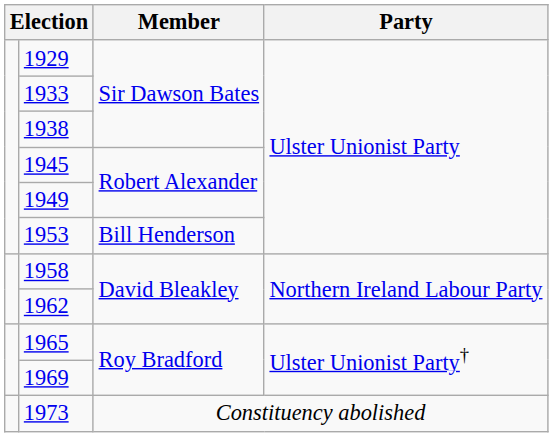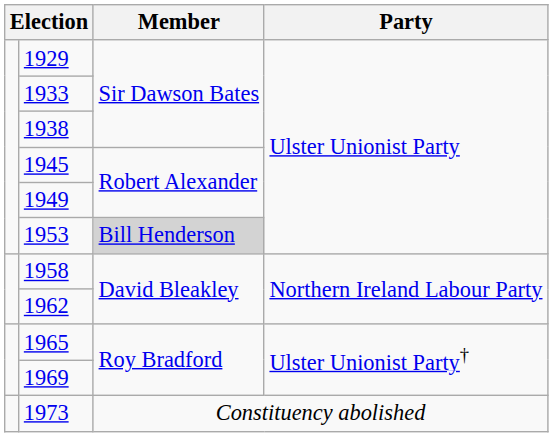(167, 235) no background -> (167, 235) lightgrey background
